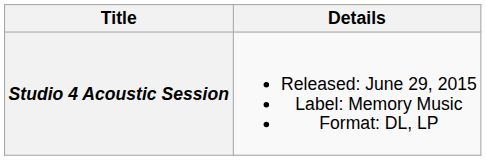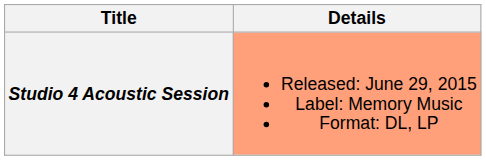(357, 104) no background -> (357, 104) lightsalmon background
